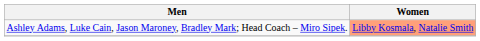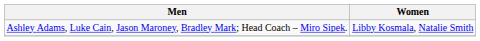(413, 28) lightsalmon background -> (413, 28) no background
